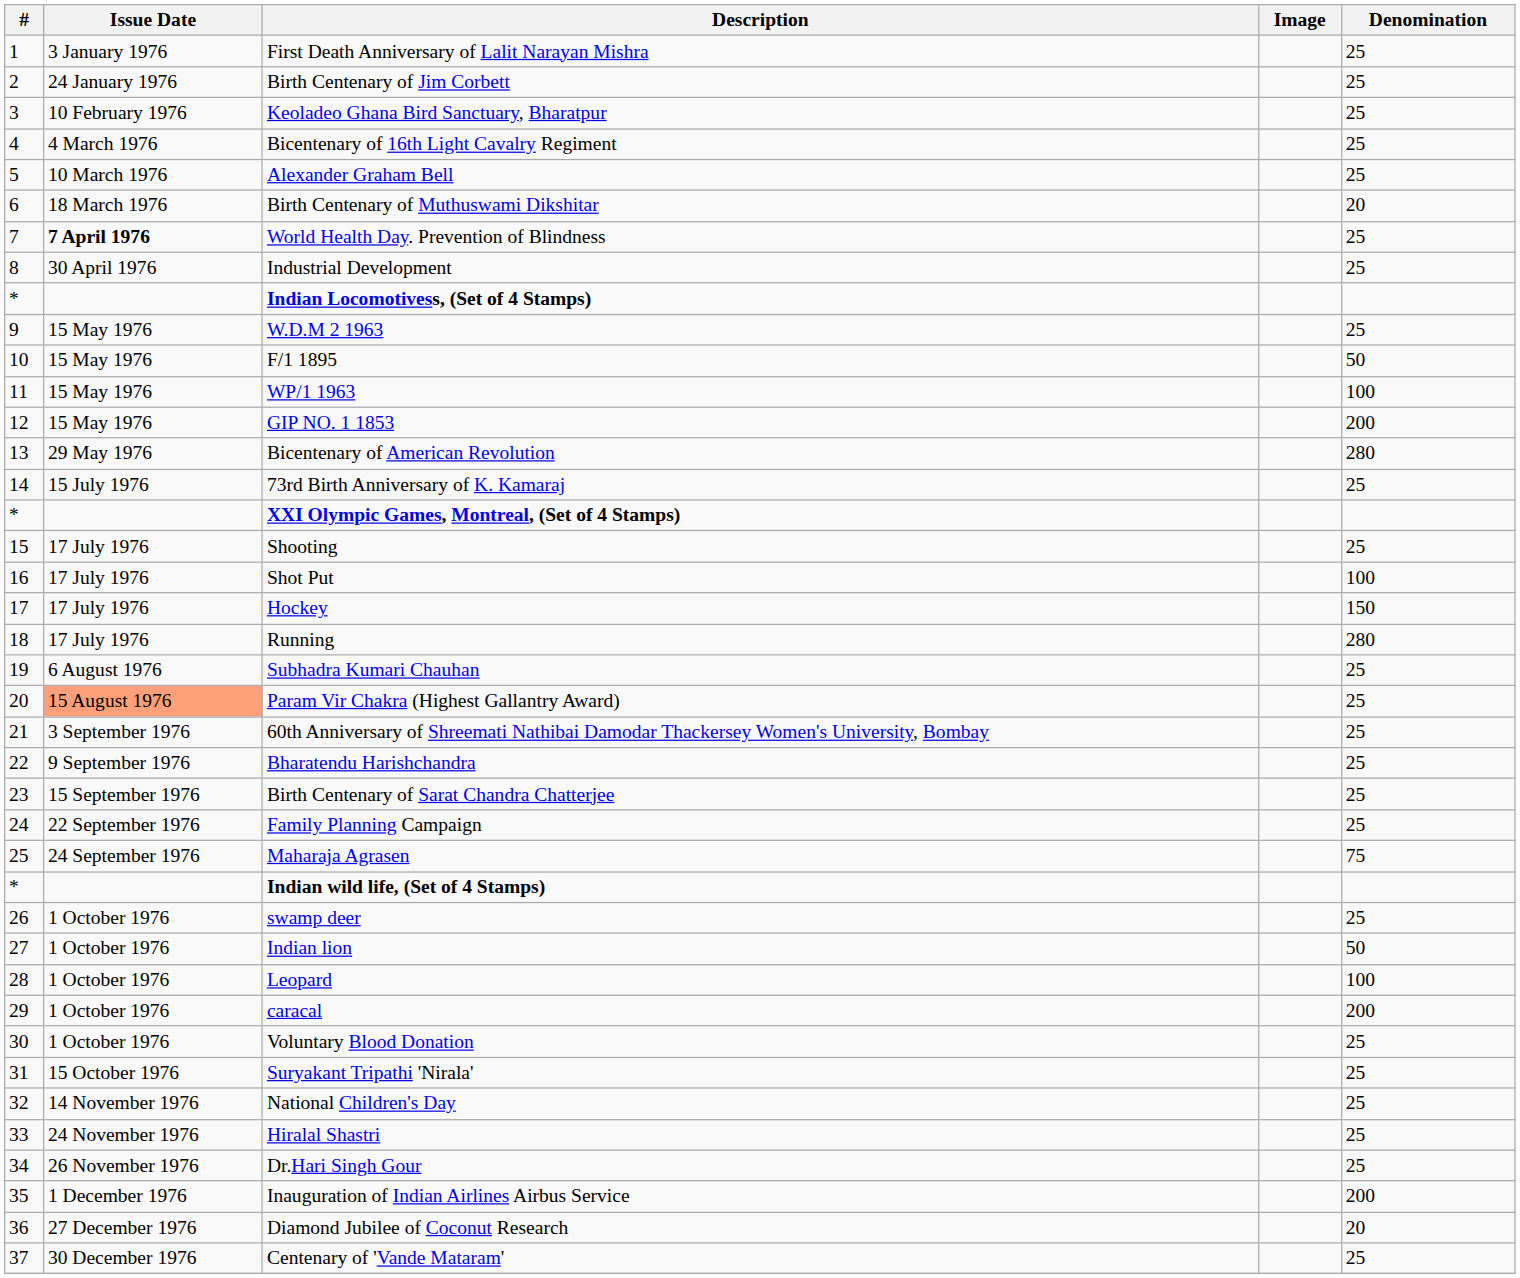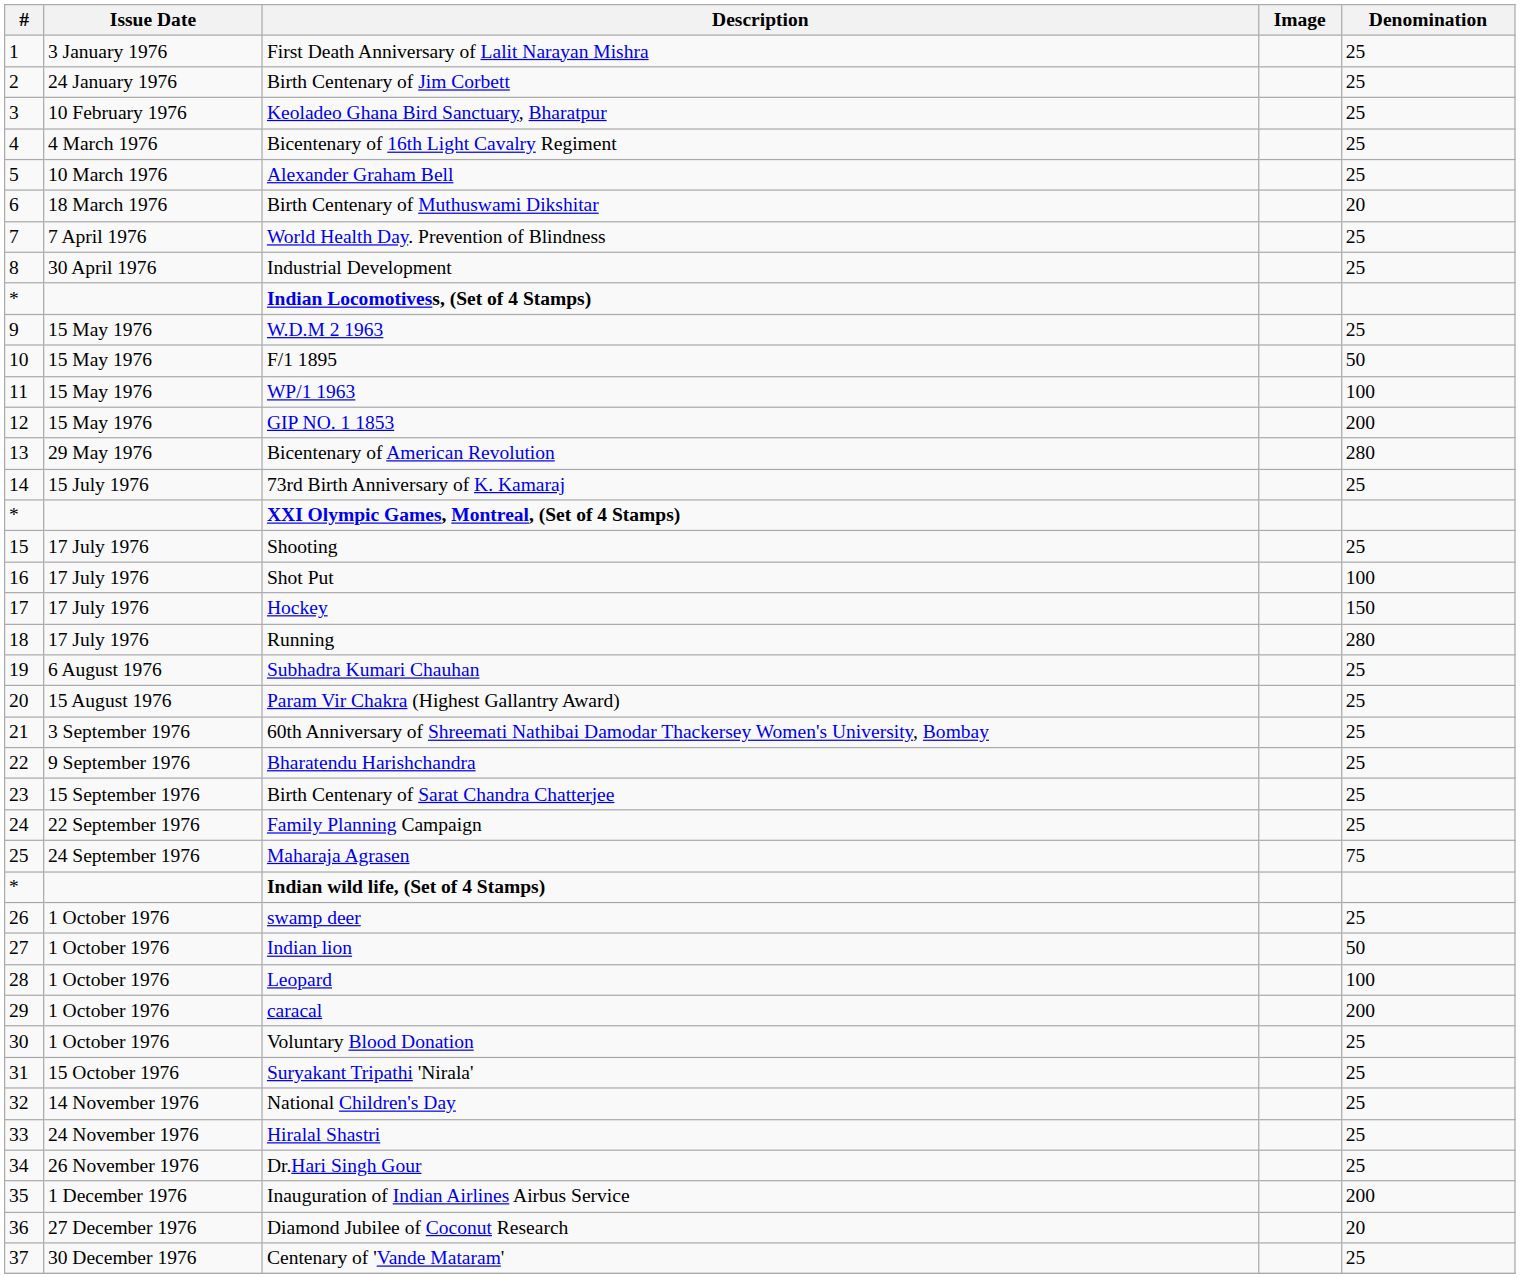(99, 236) bold -> (97, 236) normal
(110, 701) lightsalmon background -> (110, 701) no background
